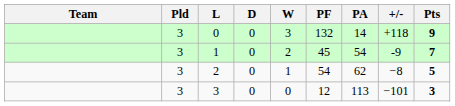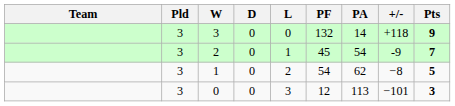columns swapped: (288, 14) <-> (216, 14)
